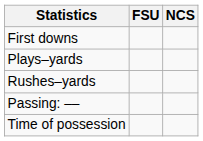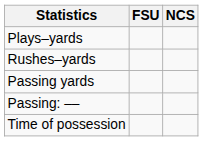- row: (43, 37)
+ row: (51, 81)
